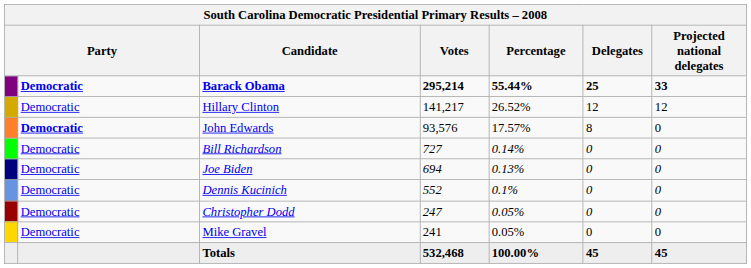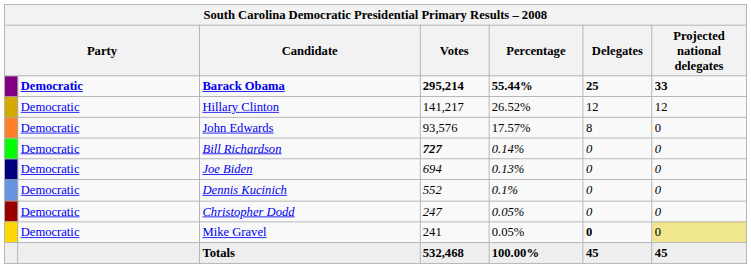(52, 128) bold -> (50, 128) normal
(432, 148) normal -> (432, 148) bold
(589, 232) normal -> (589, 232) bold
(658, 232) no background -> (658, 232) khaki background
